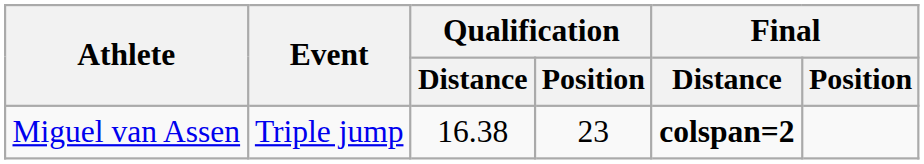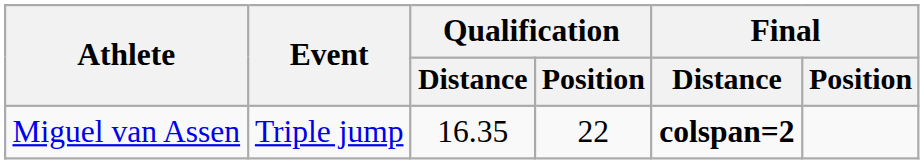(473, 132) 16.38 -> (473, 132) 16.35
(593, 132) 23 -> (593, 132) 22
